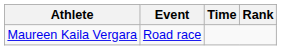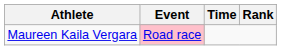(172, 35) no background -> (172, 35) pink background
